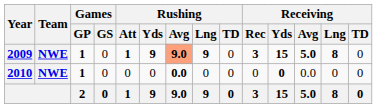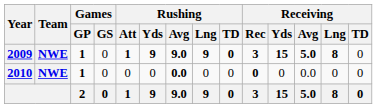(179, 53) lightsalmon background -> (179, 53) no background
(231, 53) normal -> (231, 53) bold
(255, 73) normal -> (255, 73) bold
(282, 73) bold -> (282, 73) normal
